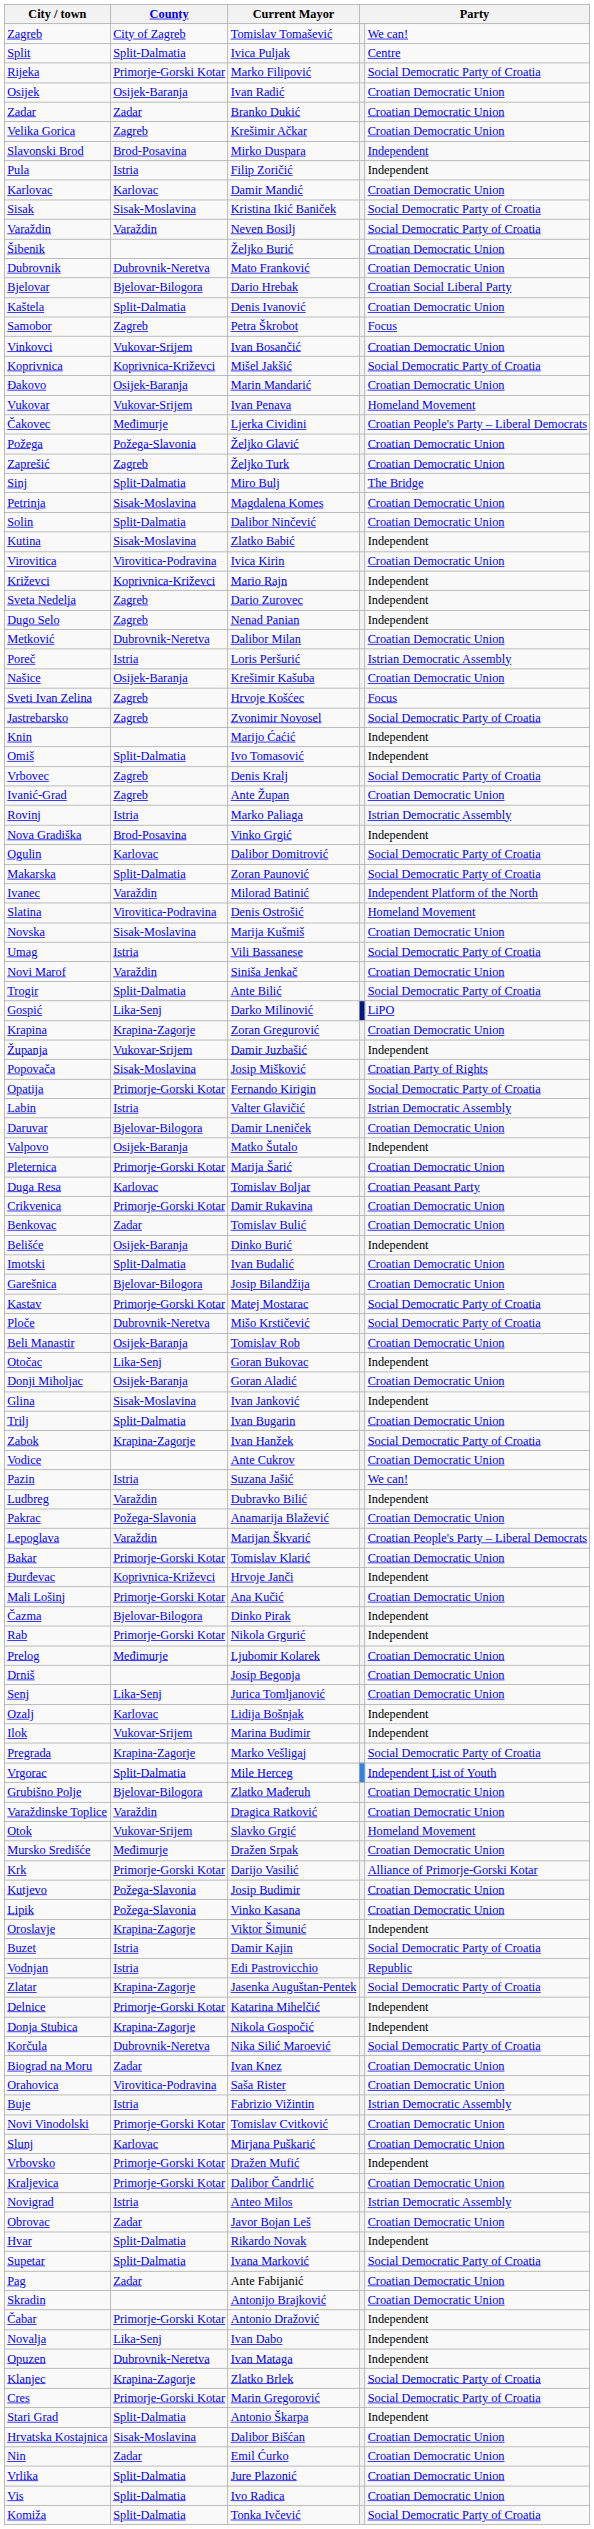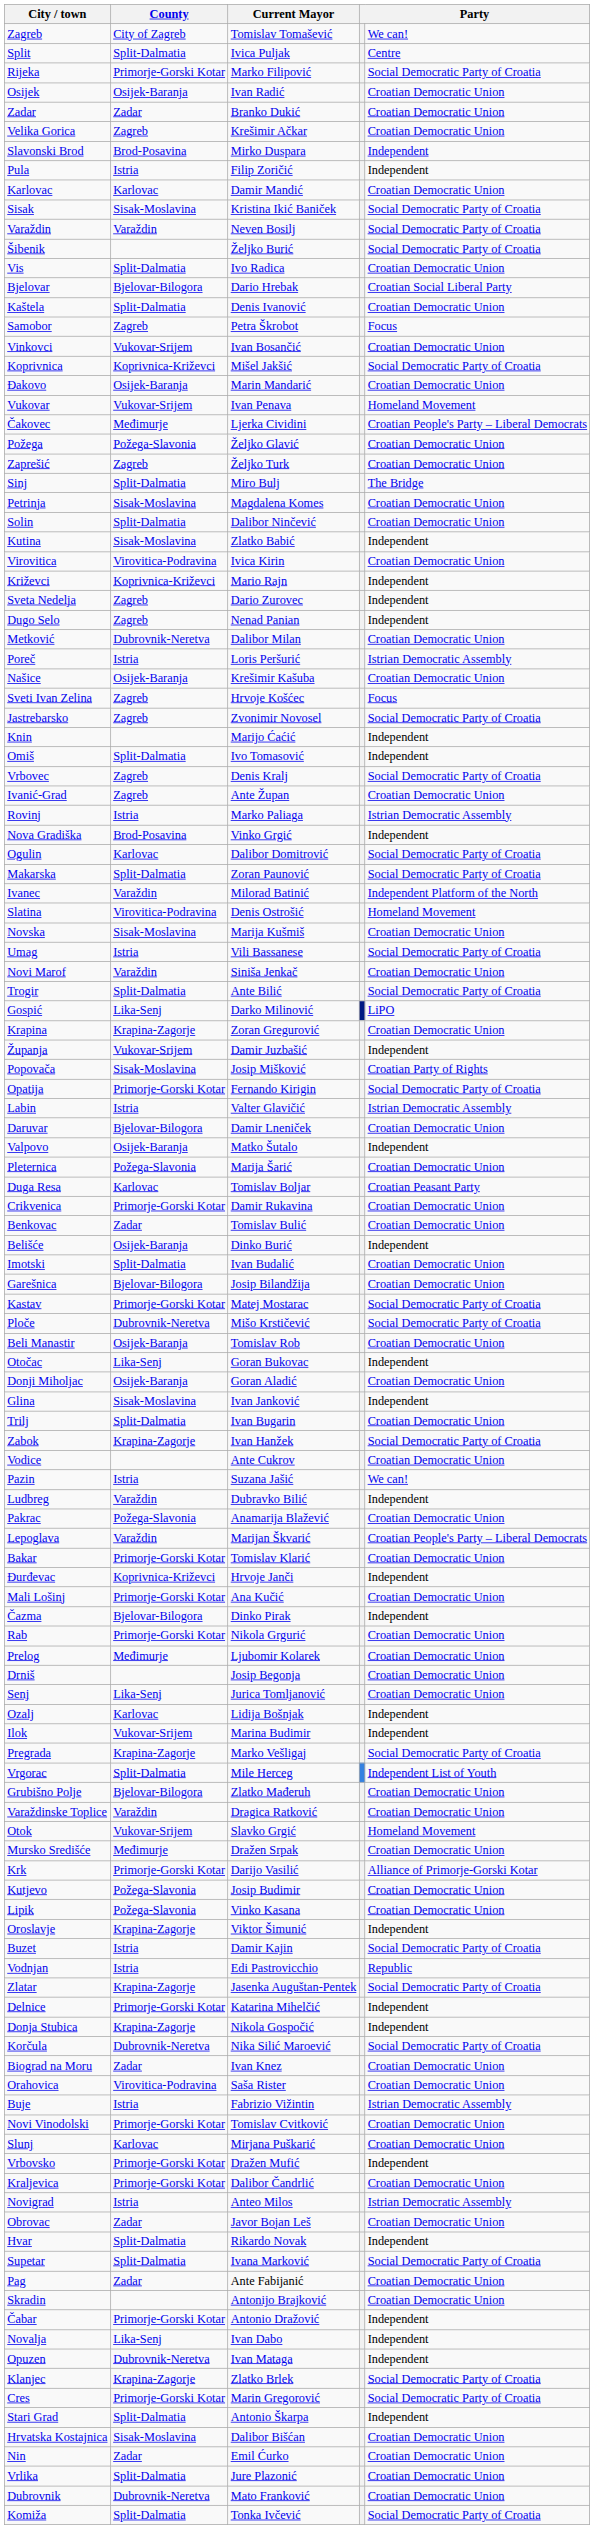(436, 248) Croatian Democratic Union -> (454, 248) Social Democratic Party of Croatia
rows swapped: (34, 268) <-> (15, 2495)
(169, 1167) Primorje-Gorski Kotar -> (155, 1167) Požega-Slavonia
(398, 1635) Independent -> (436, 1635) Croatian Democratic Union
